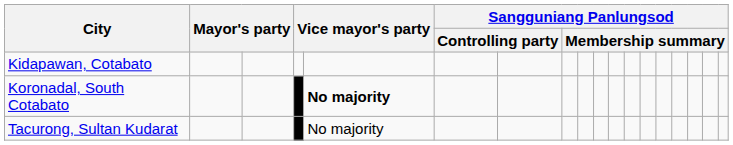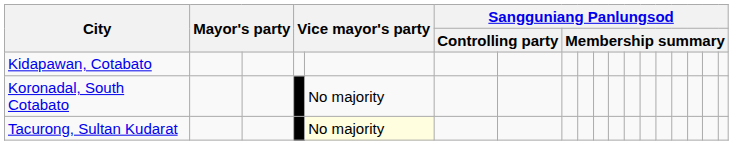(349, 96) bold -> (346, 96) normal
(345, 129) no background -> (346, 129) lightyellow background
